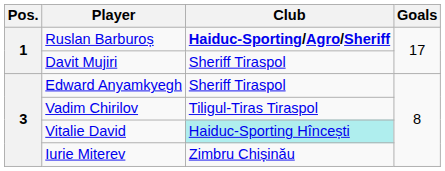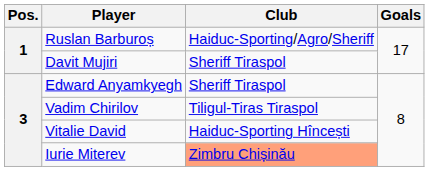(289, 39) bold -> (281, 39) normal
(269, 131) paleturquoise background -> (269, 131) no background
(242, 154) no background -> (242, 154) lightsalmon background
